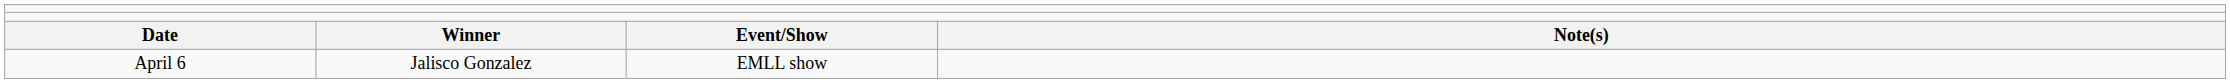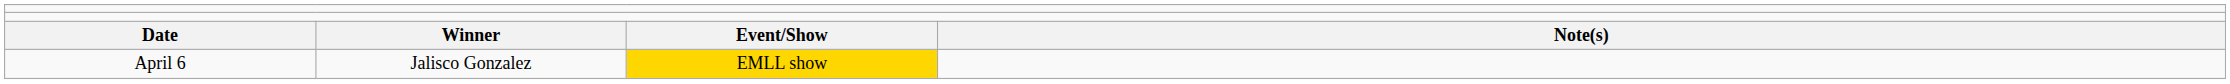(782, 63) no background -> (782, 63) gold background
